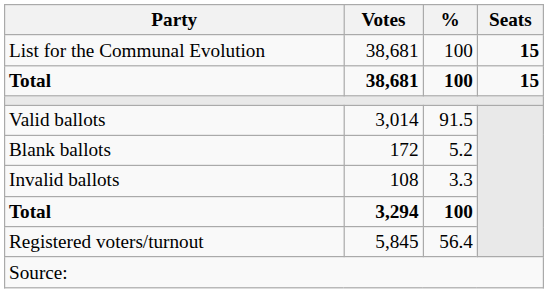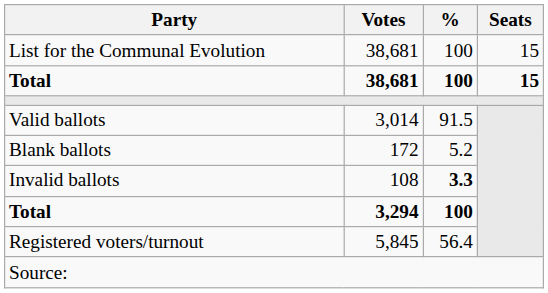(529, 50) bold -> (529, 50) normal
(461, 180) normal -> (461, 180) bold
